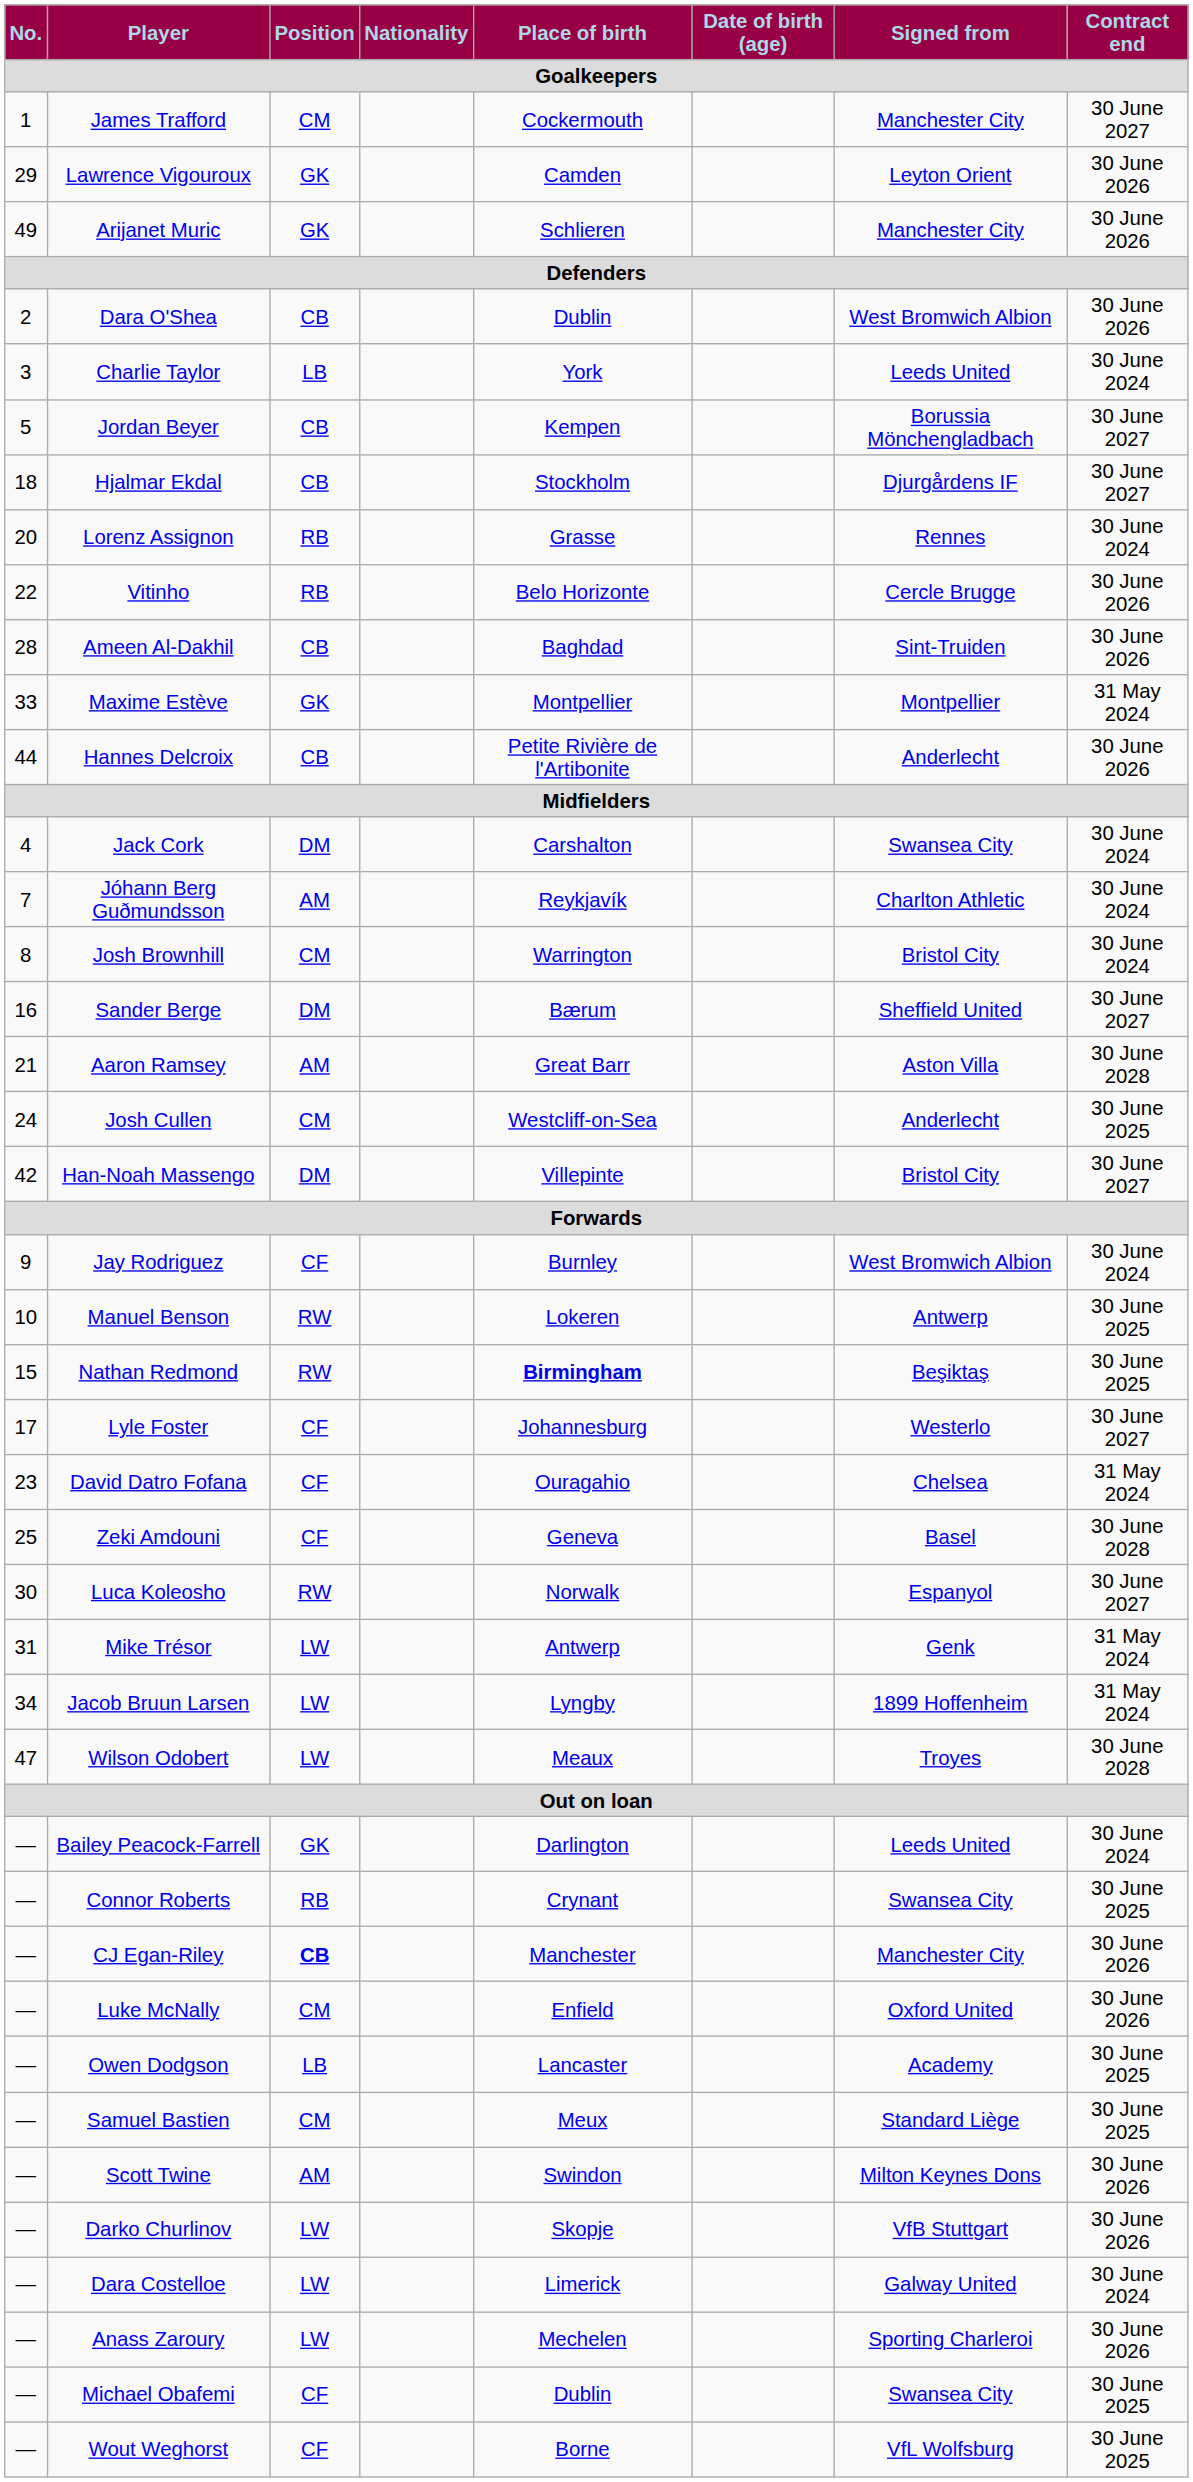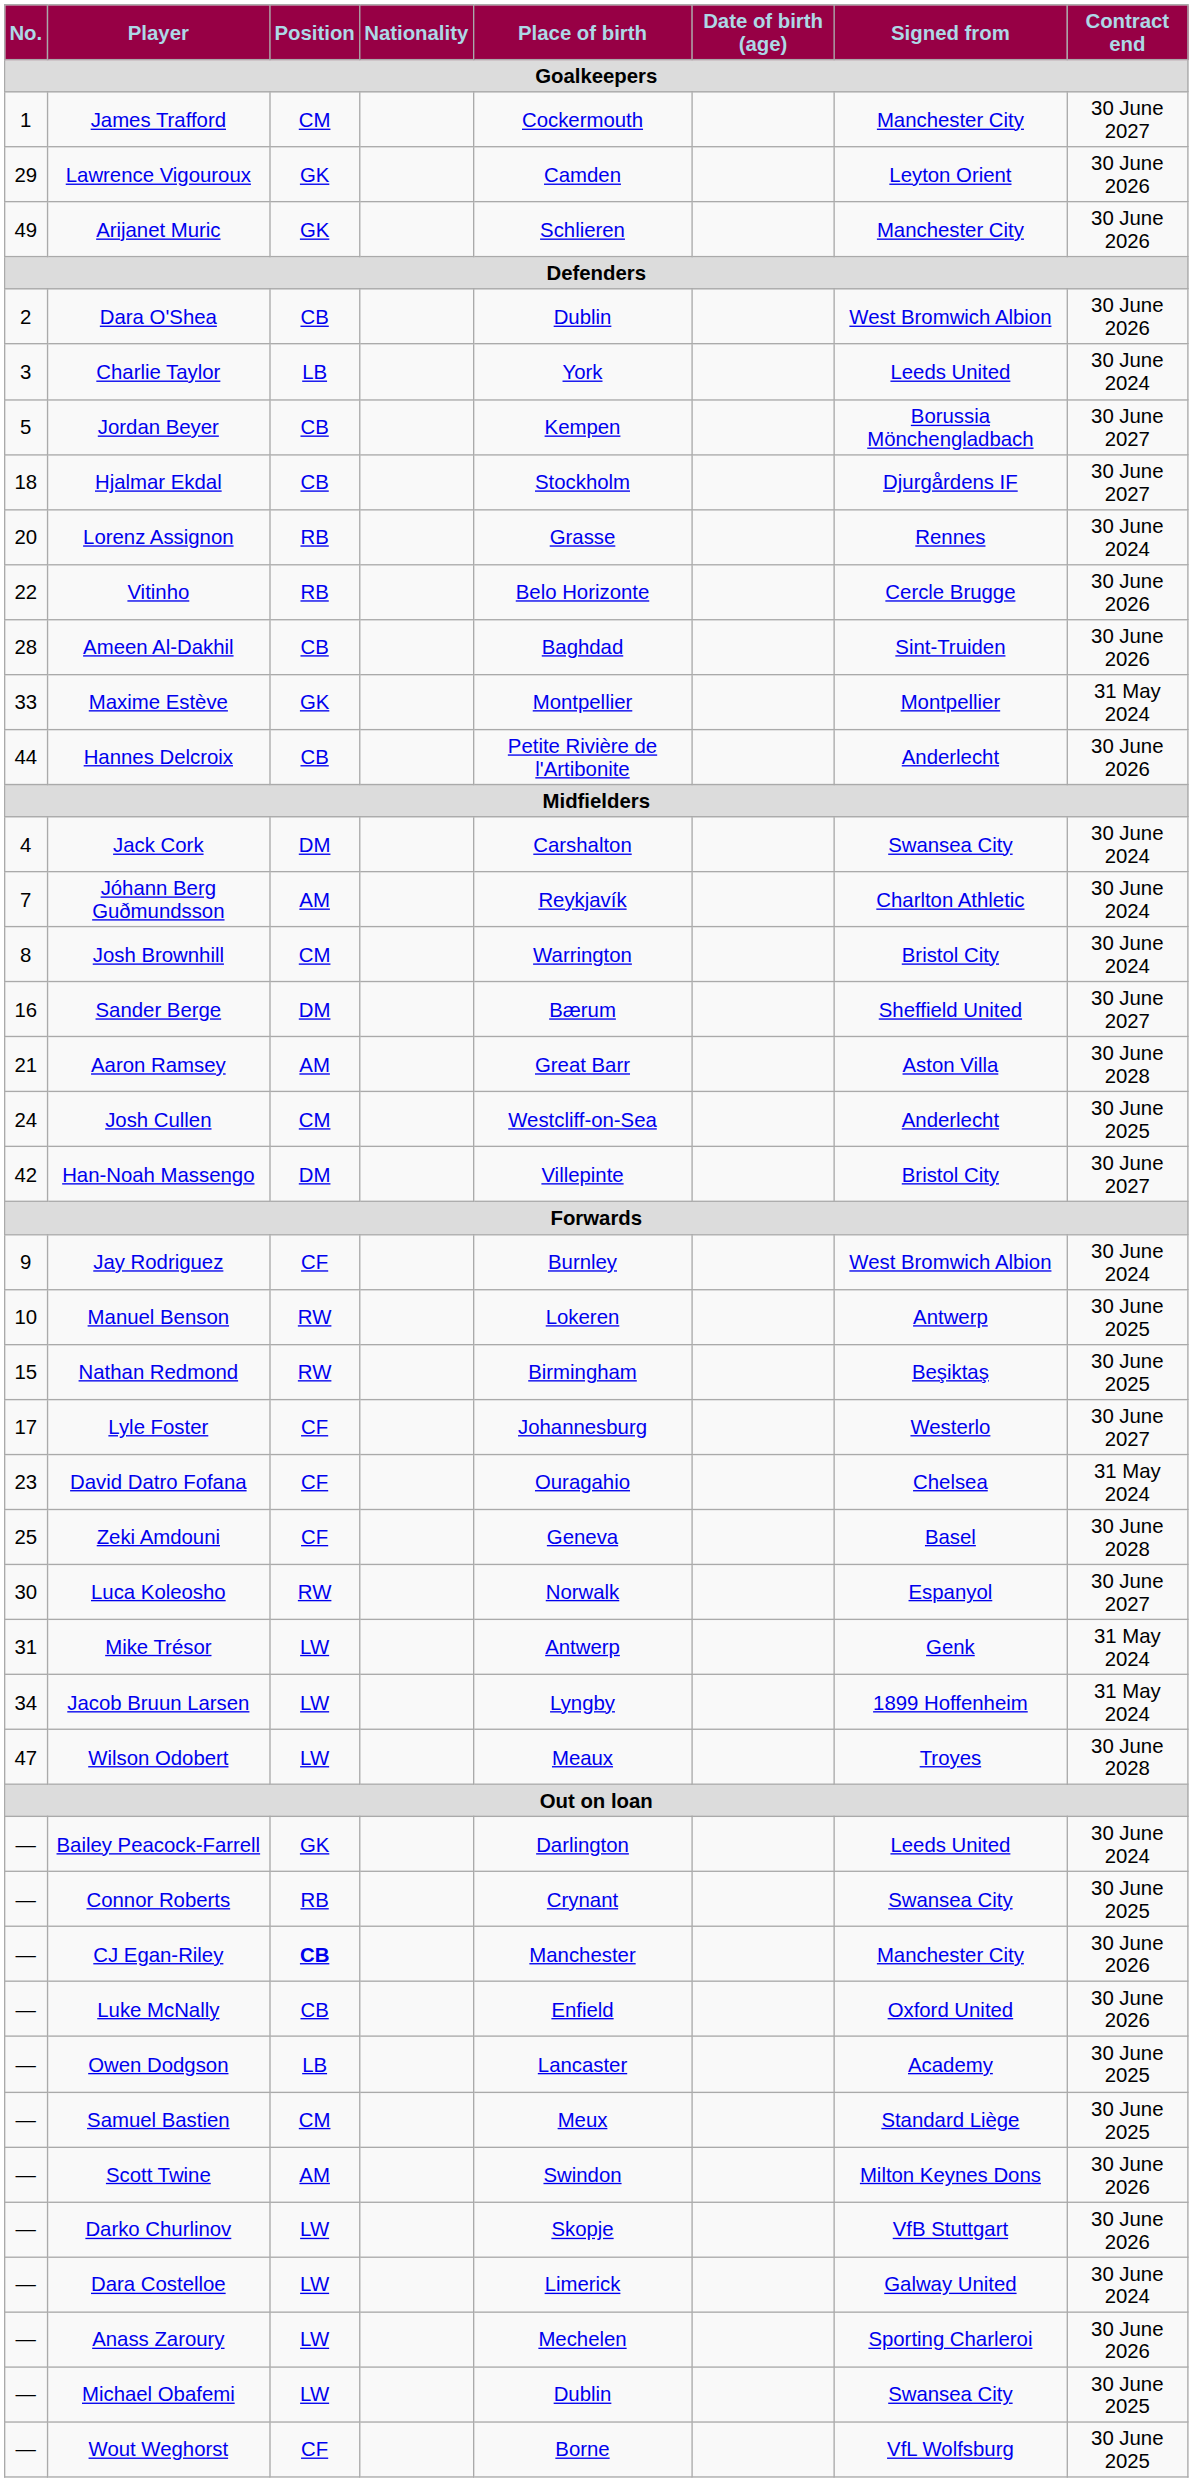(583, 1372) bold -> (583, 1372) normal
(315, 2009) CM -> (315, 2009) CB
(315, 2395) CF -> (315, 2395) LW
